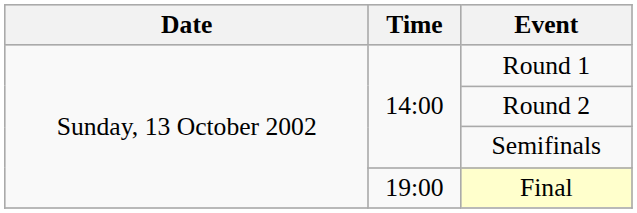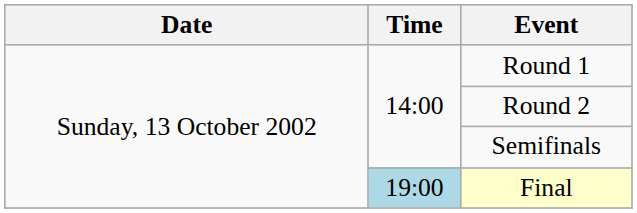(414, 187) no background -> (414, 187) lightblue background
